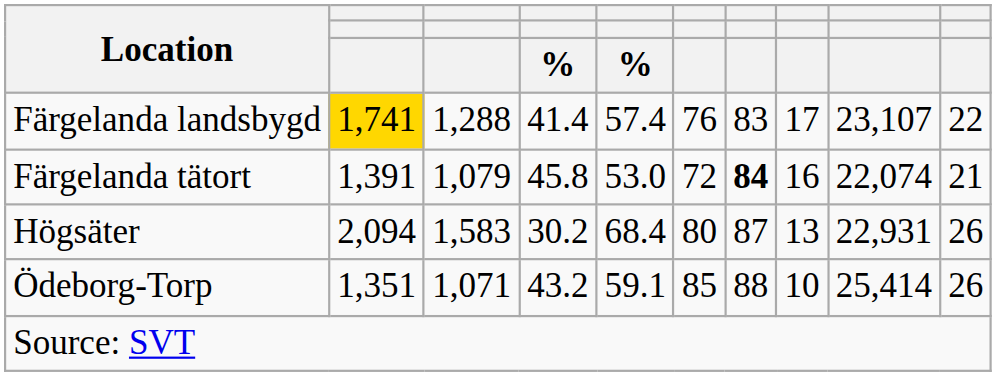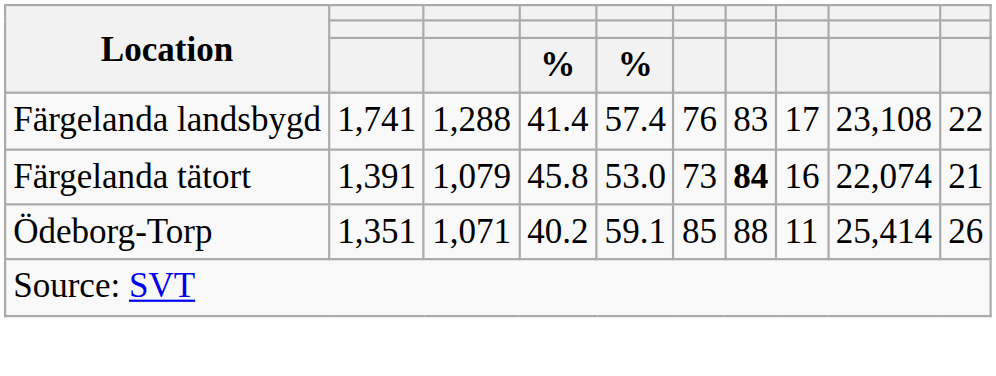(377, 120) gold background -> (377, 120) no background
(884, 120) 23,107 -> (884, 120) 23,108
(700, 175) 72 -> (700, 175) 73
- row: (76, 231)
(558, 286) 43.2 -> (558, 231) 40.2
(802, 286) 10 -> (801, 231) 11
